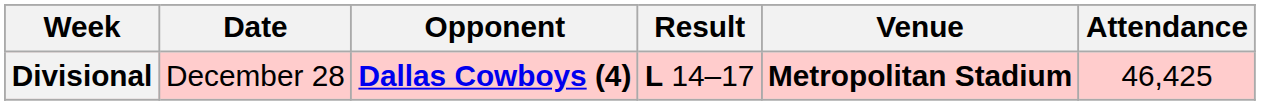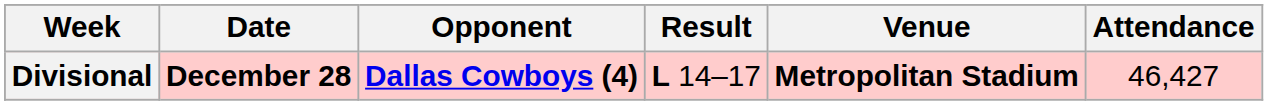(255, 75) normal -> (259, 75) bold
(1167, 75) 46,425 -> (1174, 75) 46,427
